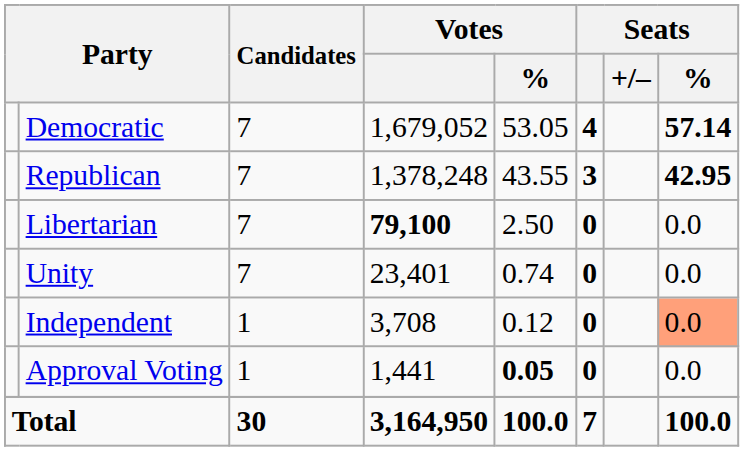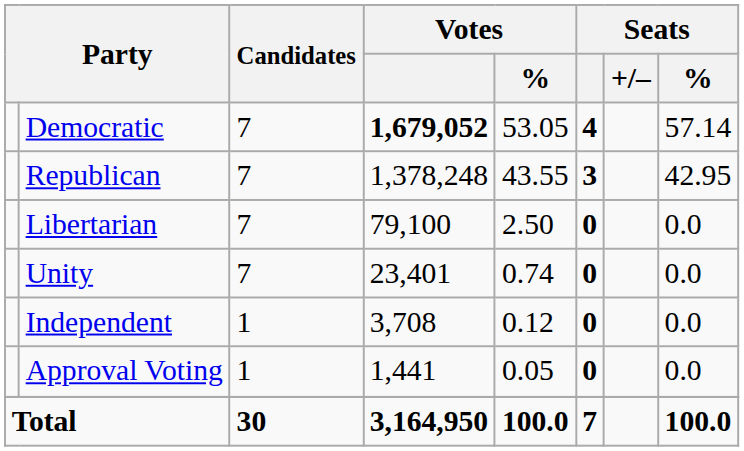(429, 126) normal -> (429, 126) bold
(698, 126) bold -> (698, 126) normal
(698, 175) bold -> (698, 175) normal
(410, 224) bold -> (410, 224) normal
(683, 322) lightsalmon background -> (683, 322) no background
(528, 371) bold -> (528, 371) normal
